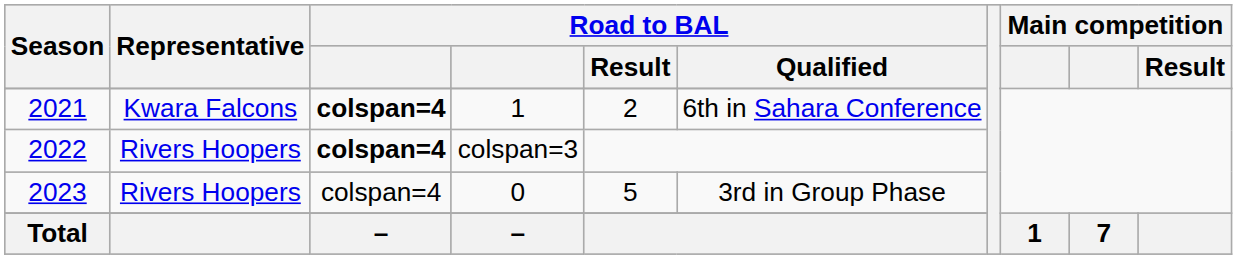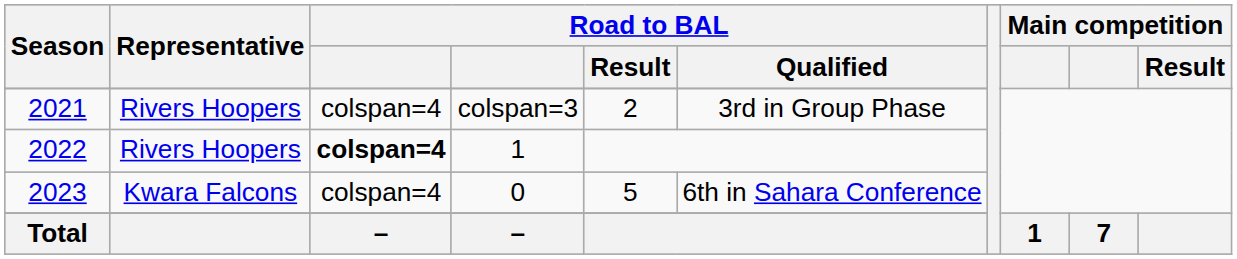(210, 108) Kwara Falcons -> (210, 108) Rivers Hoopers
(381, 108) bold -> (381, 108) normal
(518, 108) 1 -> (518, 108) colspan=3
(832, 108) 6th in Sahara Conference -> (832, 108) 3rd in Group Phase
(518, 150) colspan=3 -> (518, 150) 1
(210, 191) Rivers Hoopers -> (210, 191) Kwara Falcons
(832, 191) 3rd in Group Phase -> (832, 191) 6th in Sahara Conference
